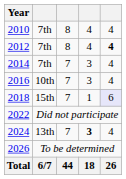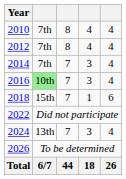(111, 47) bold -> (111, 47) normal
(45, 81) no background -> (45, 81) lightgreen background
(111, 98) lavender background -> (111, 98) no background
(89, 132) bold -> (89, 132) normal
